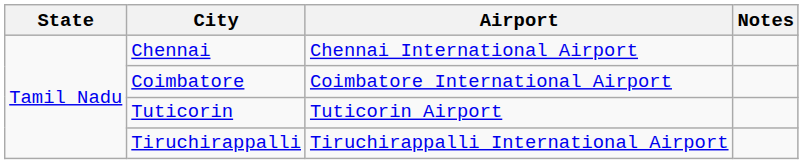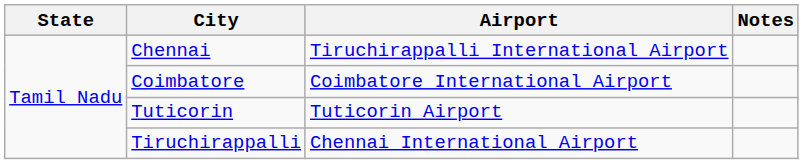(474, 51) Chennai International Airport -> (519, 51) Tiruchirappalli International Airport
(519, 143) Tiruchirappalli International Airport -> (474, 143) Chennai International Airport
